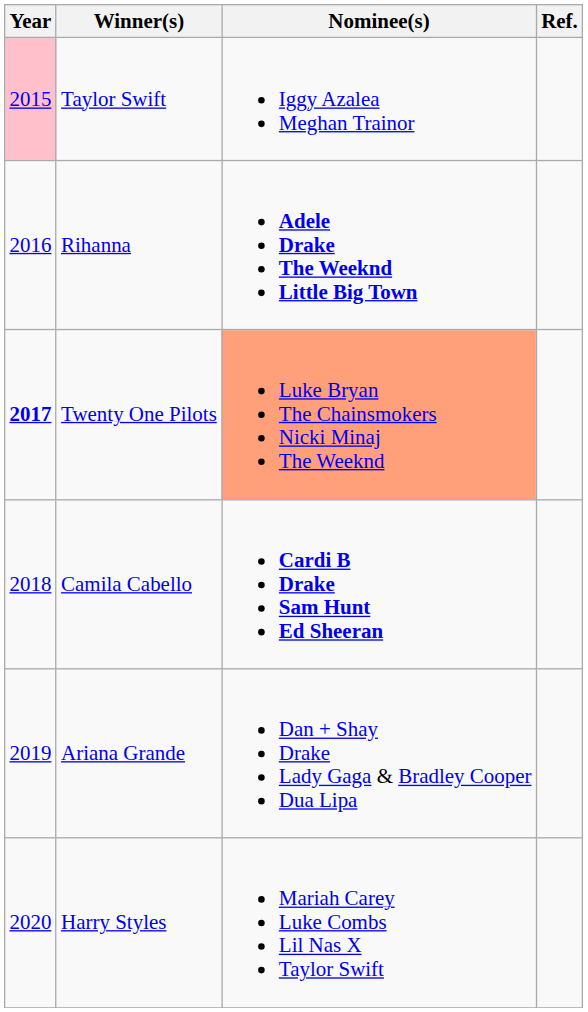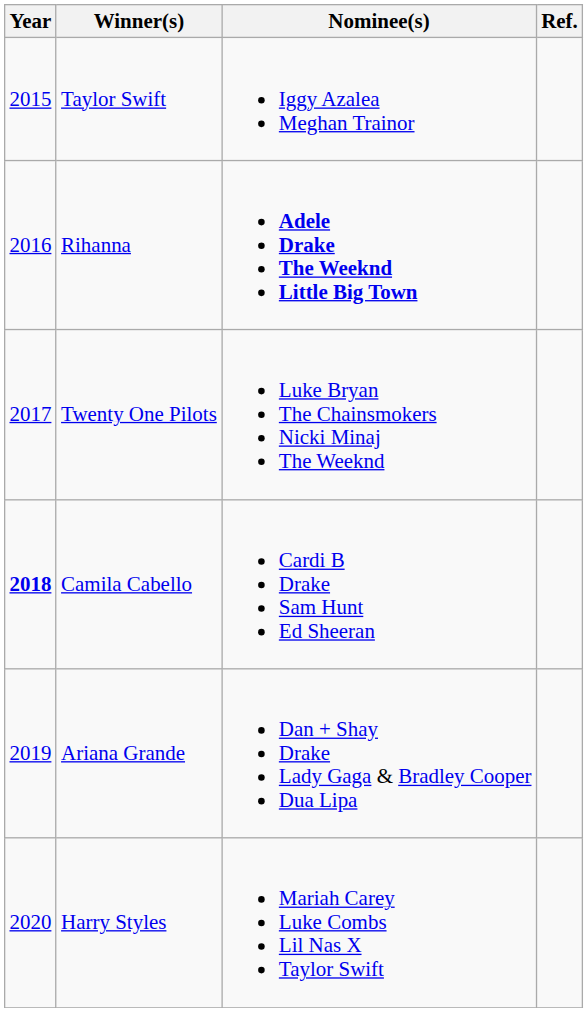(30, 98) pink background -> (30, 98) no background
(30, 414) bold -> (30, 414) normal
(379, 426) lightsalmon background -> (379, 426) no background
(30, 583) normal -> (30, 583) bold
(379, 596) bold -> (379, 596) normal
